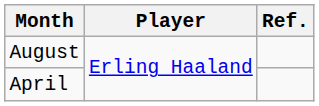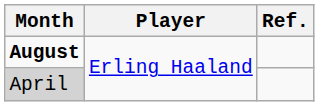(44, 52) normal -> (44, 52) bold
(39, 84) no background -> (39, 84) lightgrey background
